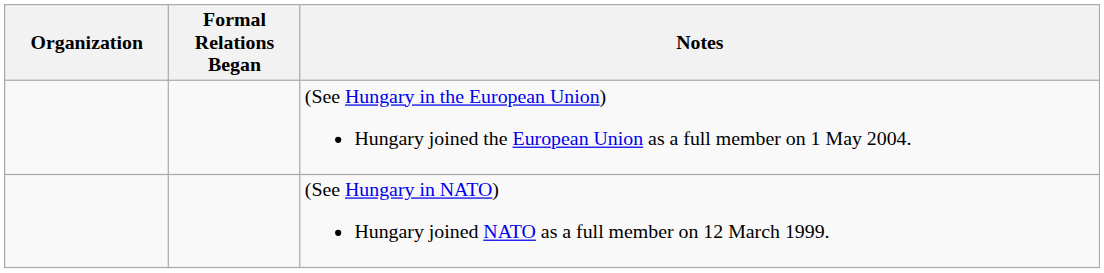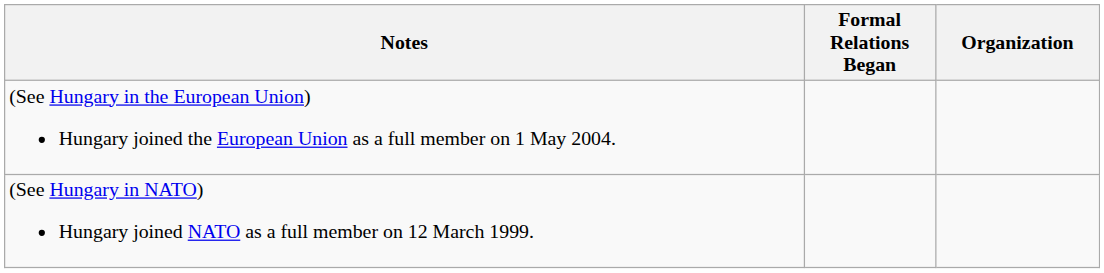columns swapped: (87, 42) <-> (700, 42)
